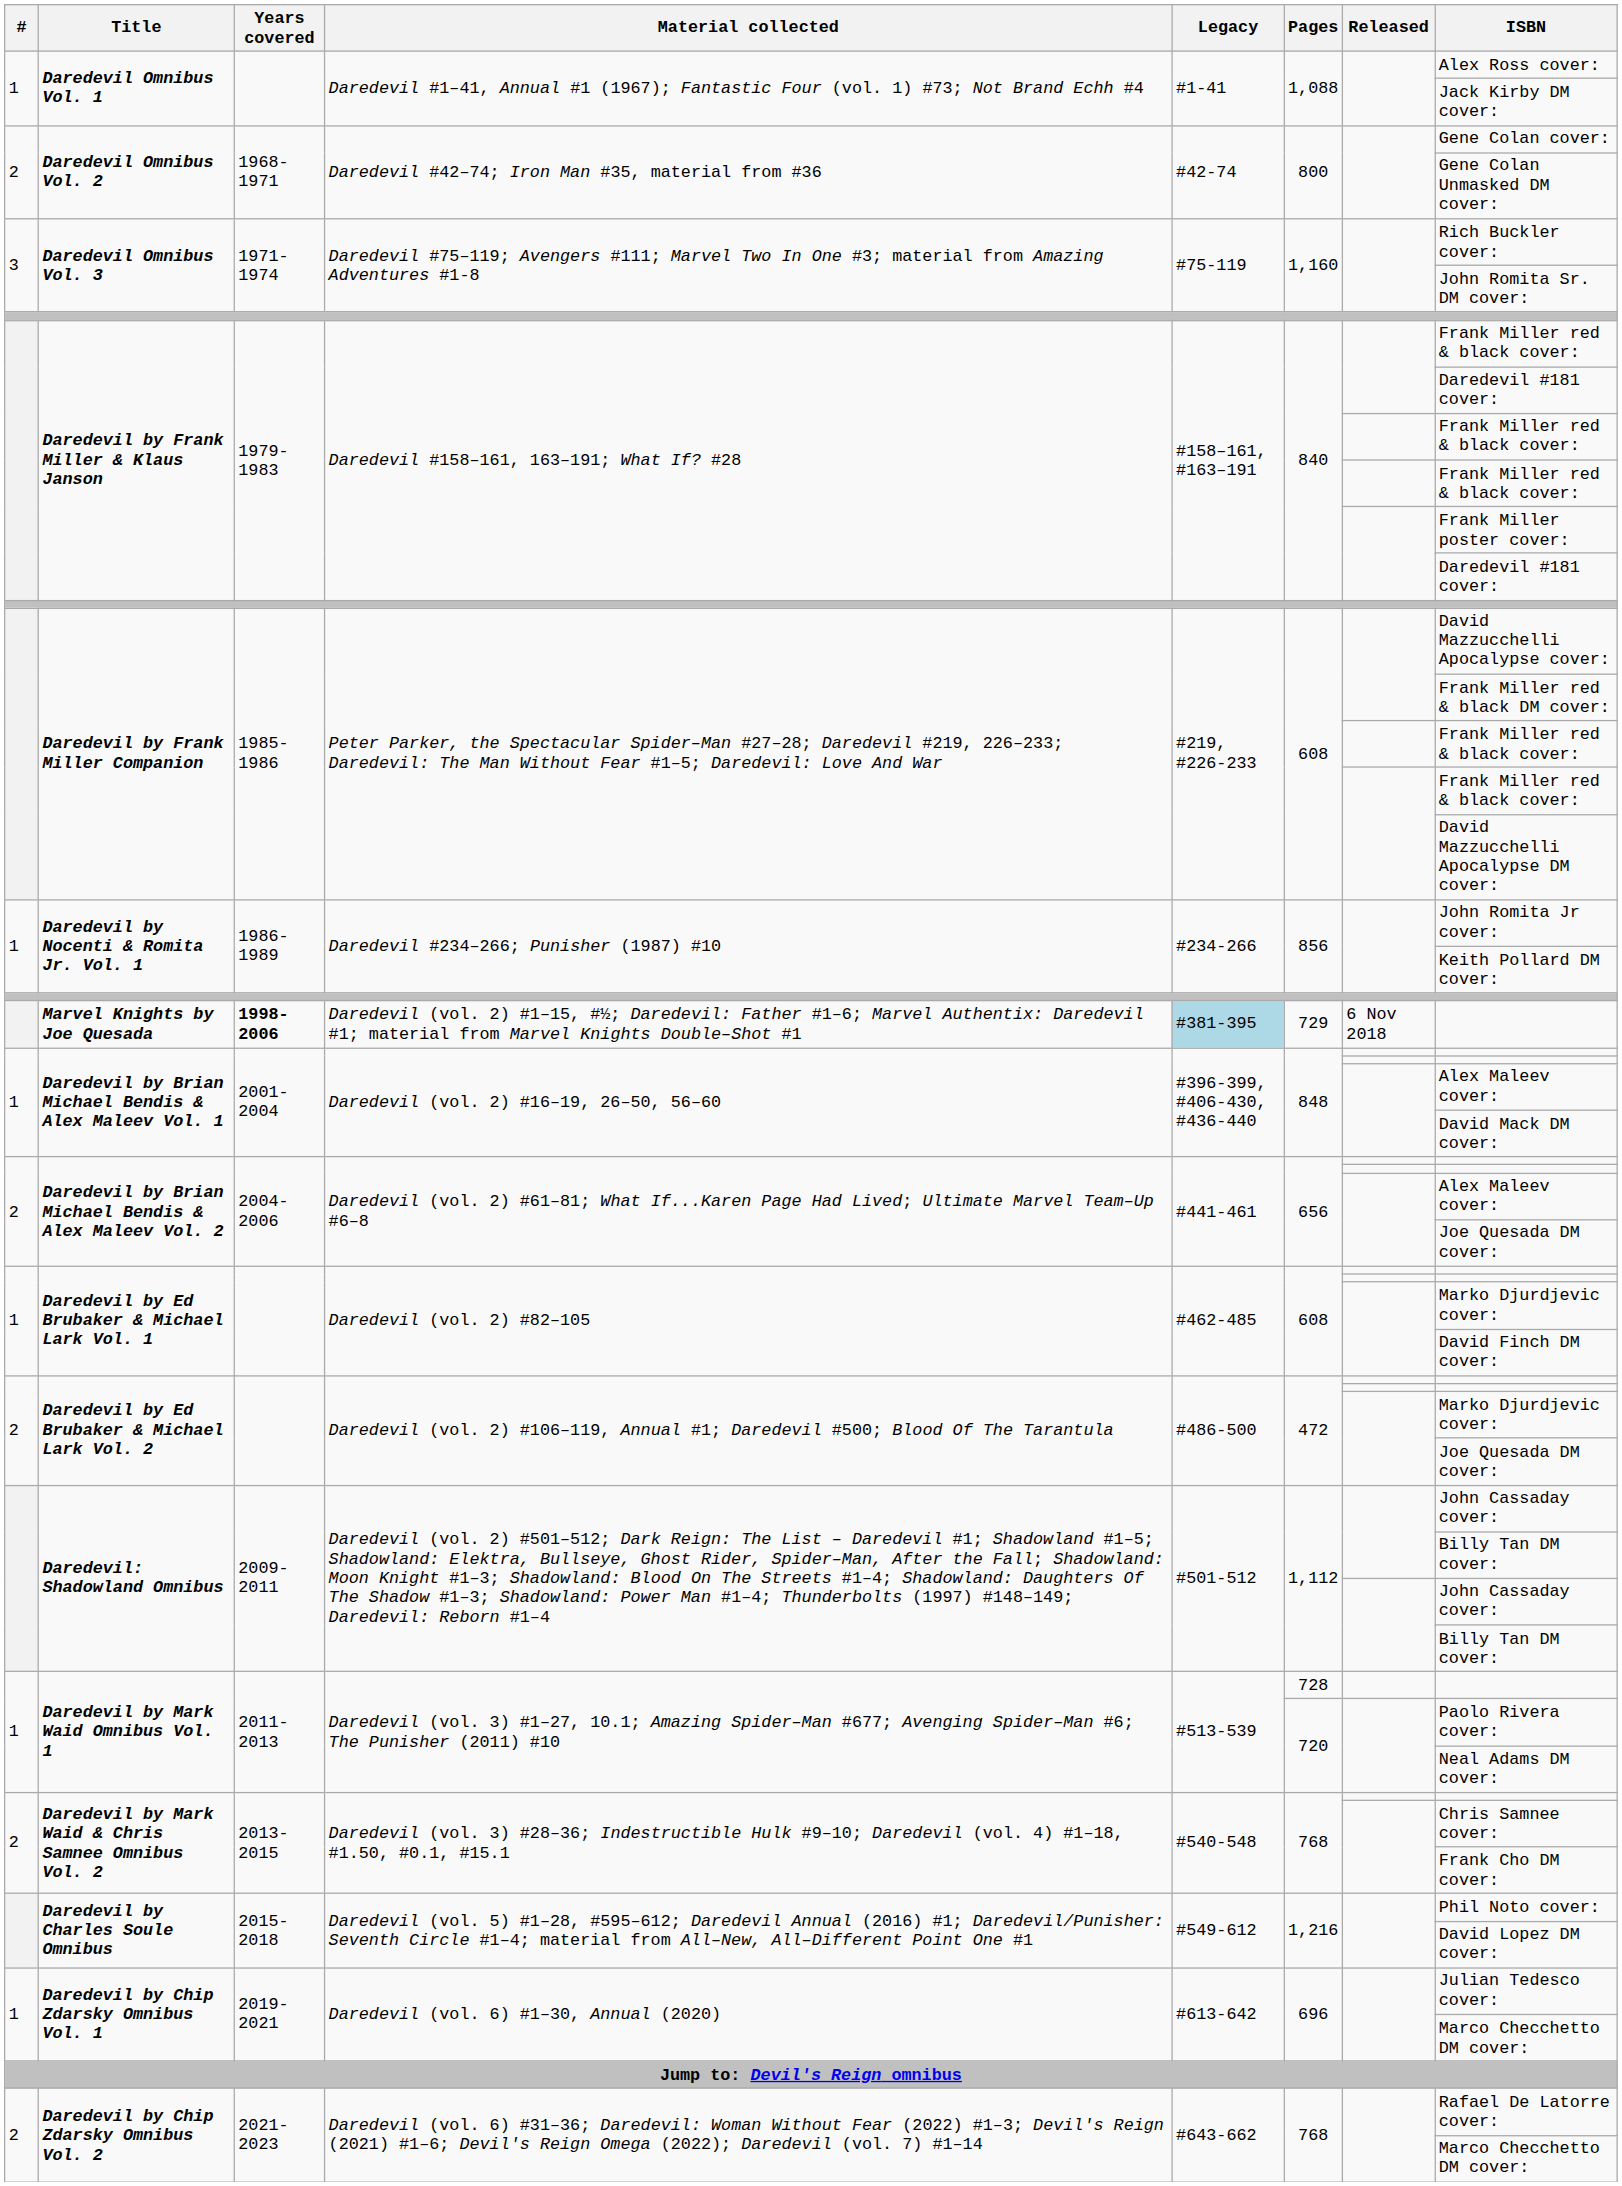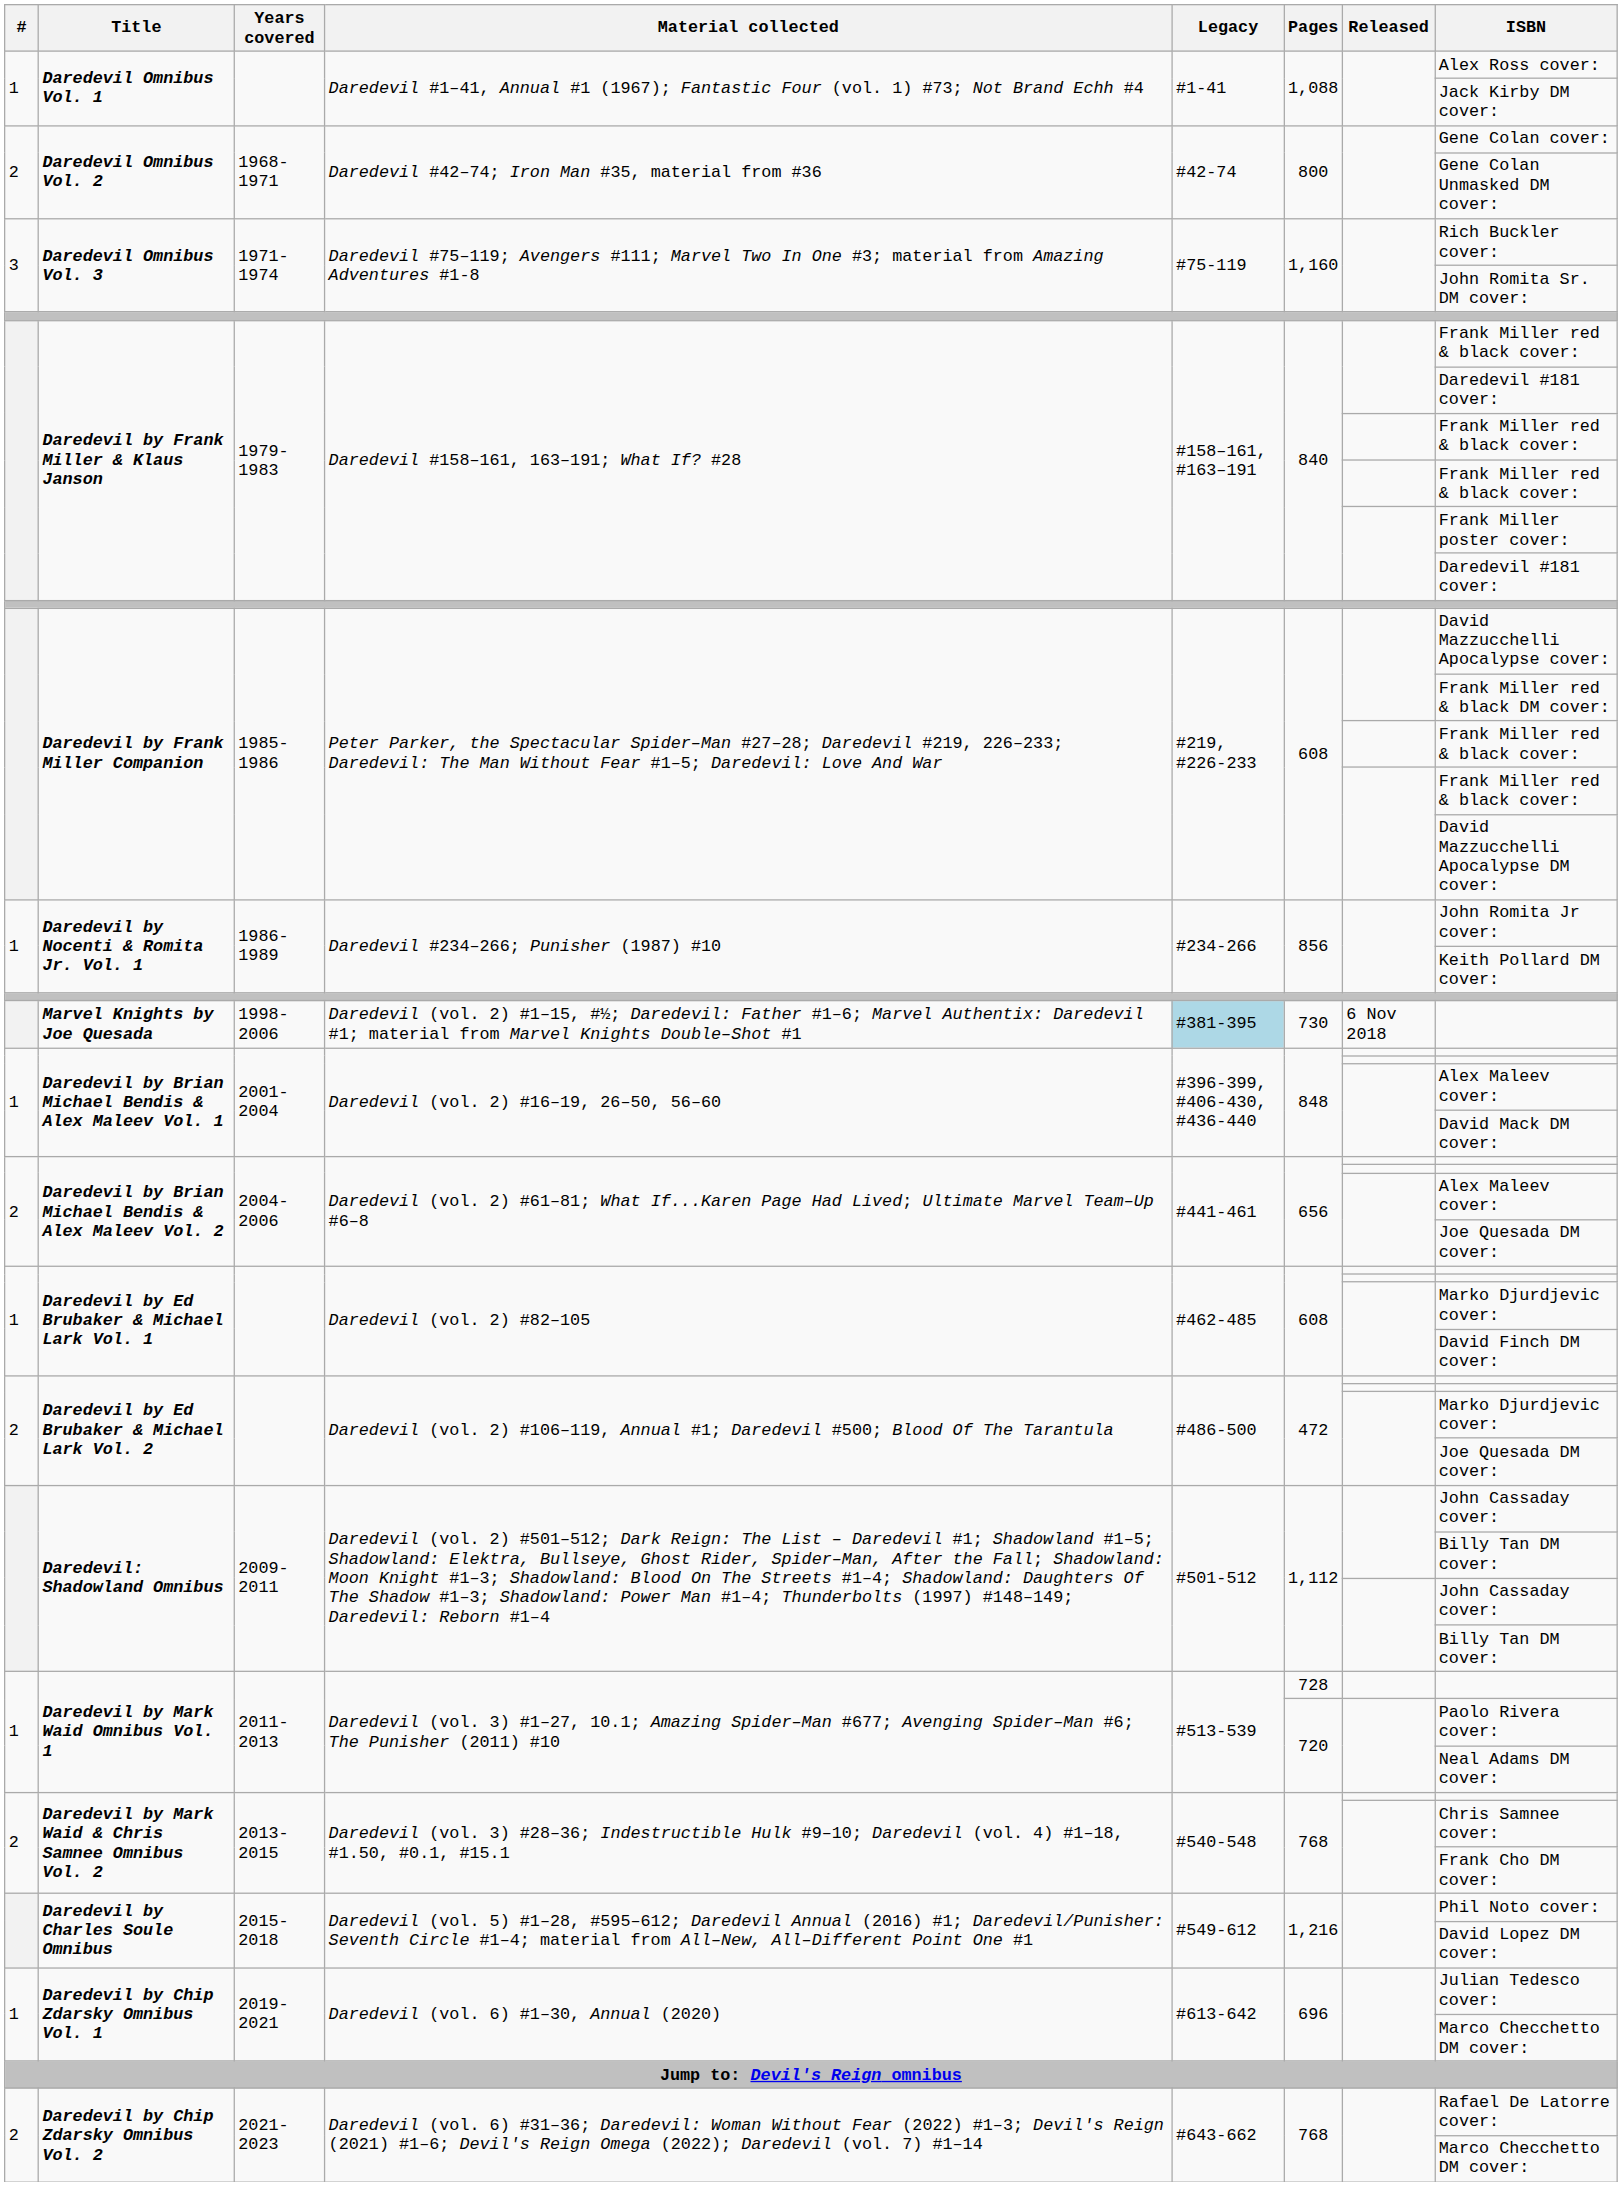(263, 1024) bold -> (263, 1024) normal
(1313, 1024) 729 -> (1313, 1024) 730
